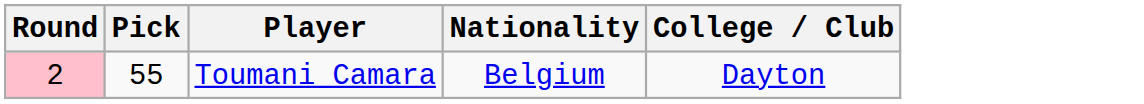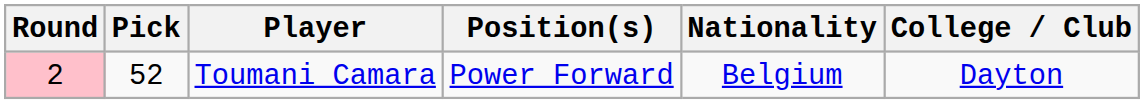+ column: (562, 29)
(146, 75) 55 -> (146, 75) 52
